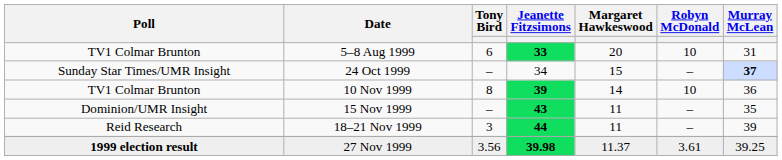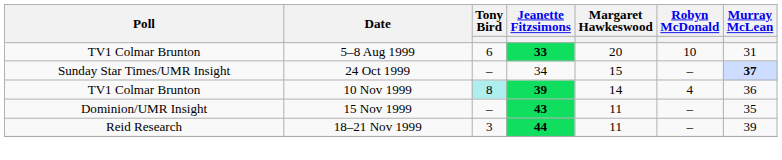(489, 90) no background -> (489, 90) paleturquoise background
(690, 90) 10 -> (690, 90) 4
- row: (378, 146)
